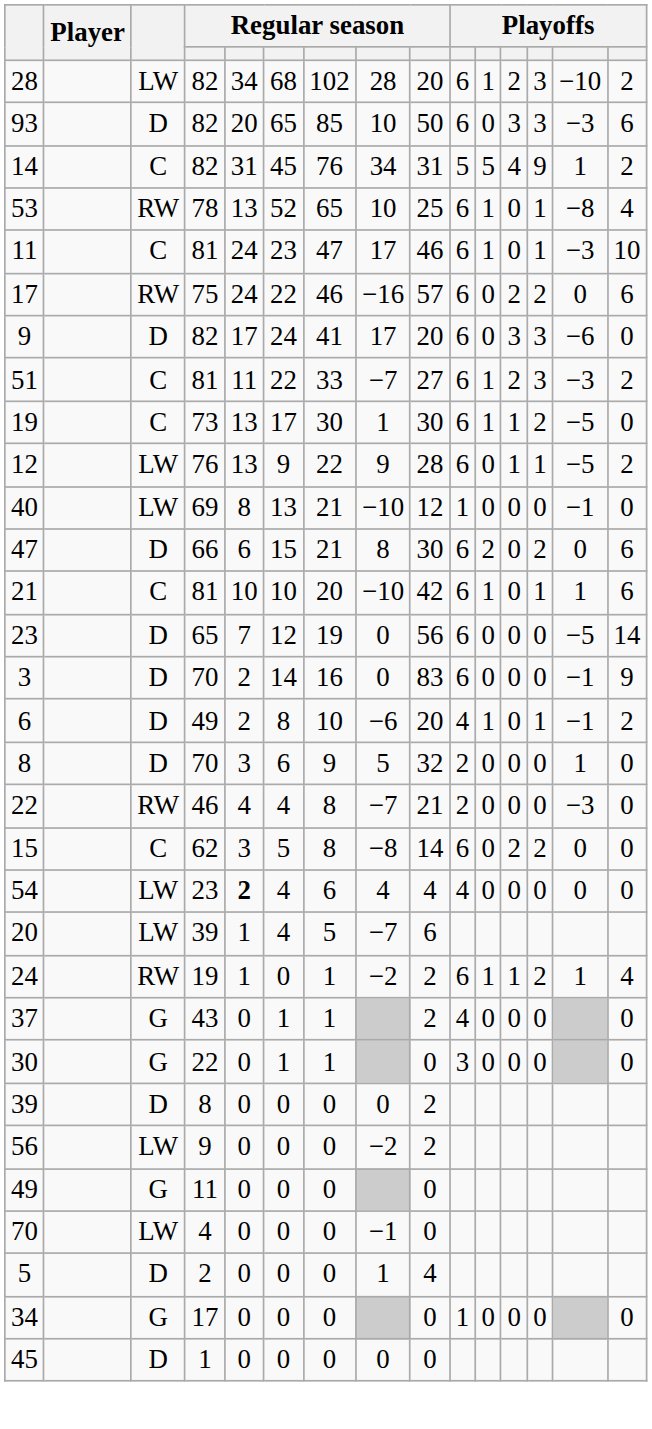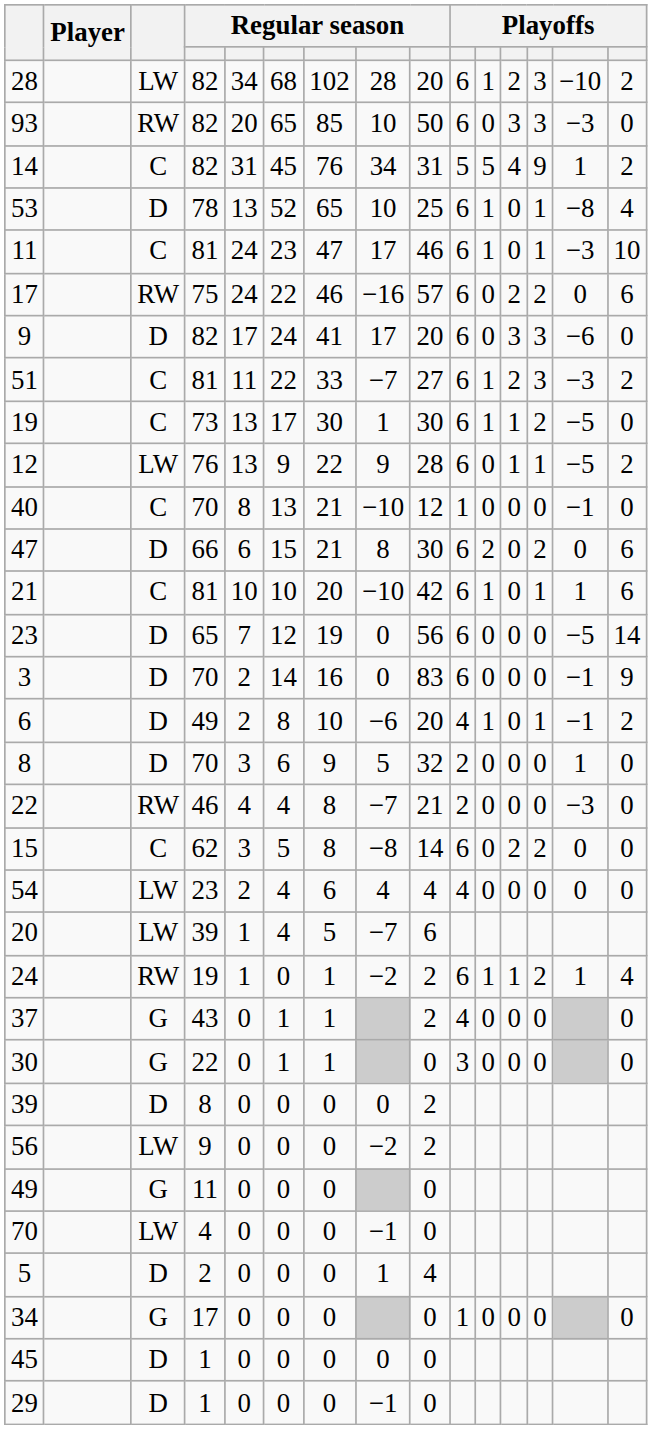(158, 123) D -> (158, 123) RW
(627, 123) 6 -> (627, 123) 0
(158, 208) RW -> (158, 208) D
(158, 507) LW -> (158, 507) C
(205, 507) 69 -> (205, 507) 70
(244, 890) bold -> (244, 890) normal
+ row: (24, 1402)
